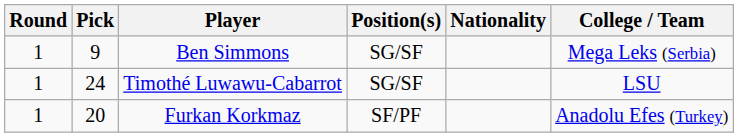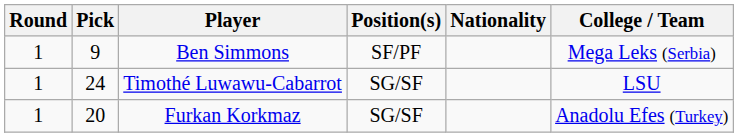(396, 52) SG/SF -> (396, 52) SF/PF
(396, 115) SF/PF -> (396, 115) SG/SF
